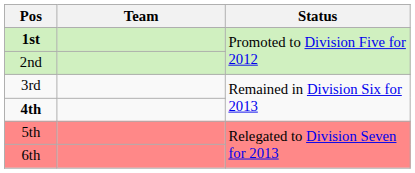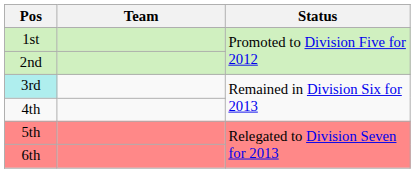(31, 39) bold -> (31, 39) normal
(31, 86) no background -> (31, 86) paleturquoise background
(31, 109) bold -> (31, 109) normal
